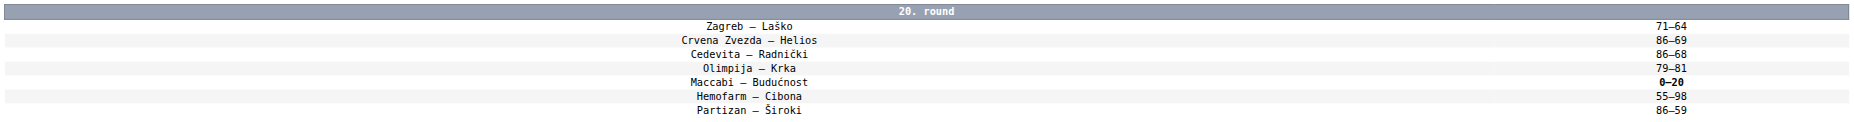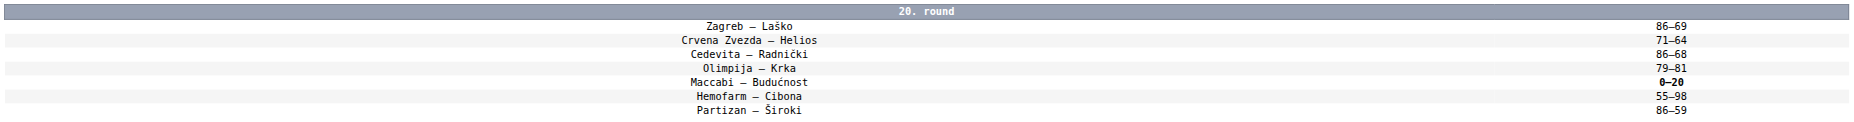(1672, 27) 71–64 -> (1672, 27) 86–69
(1672, 41) 86–69 -> (1672, 41) 71–64
